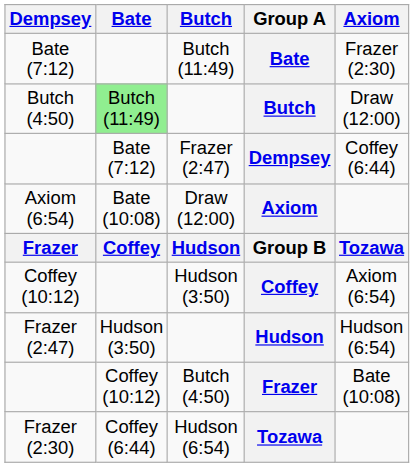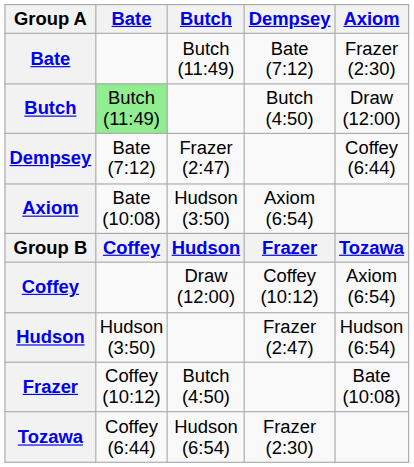columns swapped: (290, 19) <-> (50, 19)
(206, 208) Draw (12:00) -> (206, 208) Hudson (3:50)
(206, 287) Hudson (3:50) -> (206, 287) Draw (12:00)
